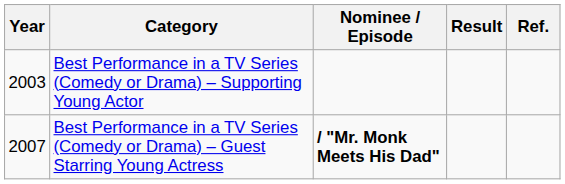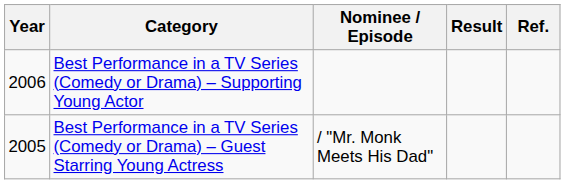(27, 82) 2003 -> (27, 82) 2006
(27, 146) 2007 -> (27, 146) 2005
(378, 146) bold -> (375, 146) normal
